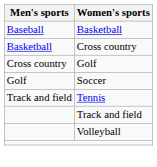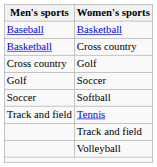+ row: (94, 98)
